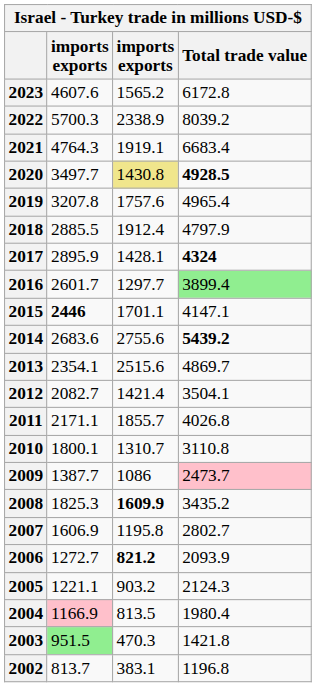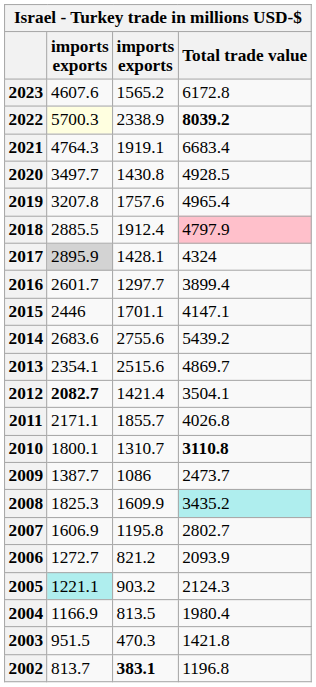(75, 119) no background -> (75, 119) lightyellow background
(206, 119) normal -> (206, 119) bold
(140, 174) khaki background -> (140, 174) no background
(206, 174) bold -> (206, 174) normal
(206, 229) no background -> (206, 229) pink background
(75, 256) no background -> (75, 256) lightgrey background
(199, 256) bold -> (199, 256) normal
(206, 284) lightgreen background -> (206, 284) no background
(68, 311) bold -> (68, 311) normal
(206, 339) bold -> (206, 339) normal
(75, 393) normal -> (75, 393) bold
(206, 448) normal -> (205, 448) bold
(206, 476) pink background -> (206, 476) no background
(140, 503) bold -> (140, 503) normal
(206, 503) no background -> (206, 503) paleturquoise background
(136, 558) bold -> (136, 558) normal
(75, 585) no background -> (75, 585) paleturquoise background
(74, 613) pink background -> (74, 613) no background
(70, 640) lightgreen background -> (70, 640) no background
(136, 667) normal -> (136, 667) bold
